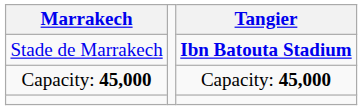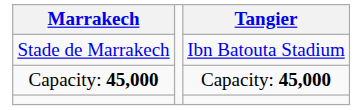(266, 49) bold -> (266, 49) normal
